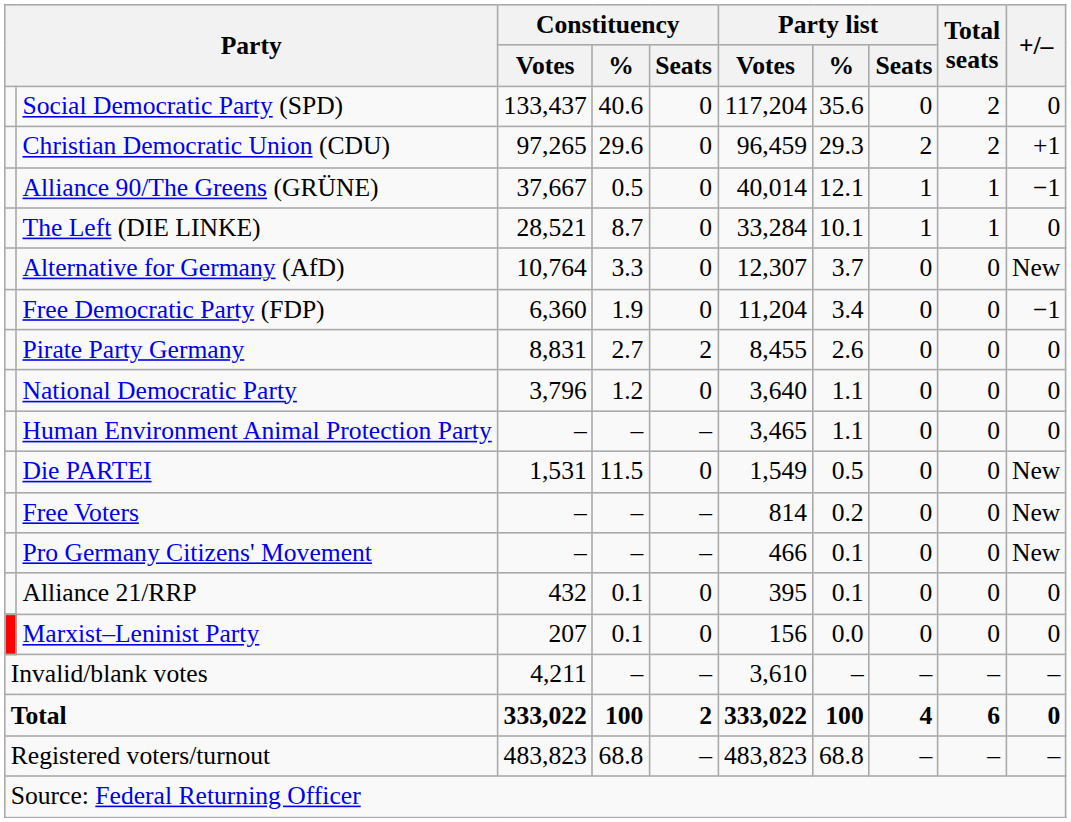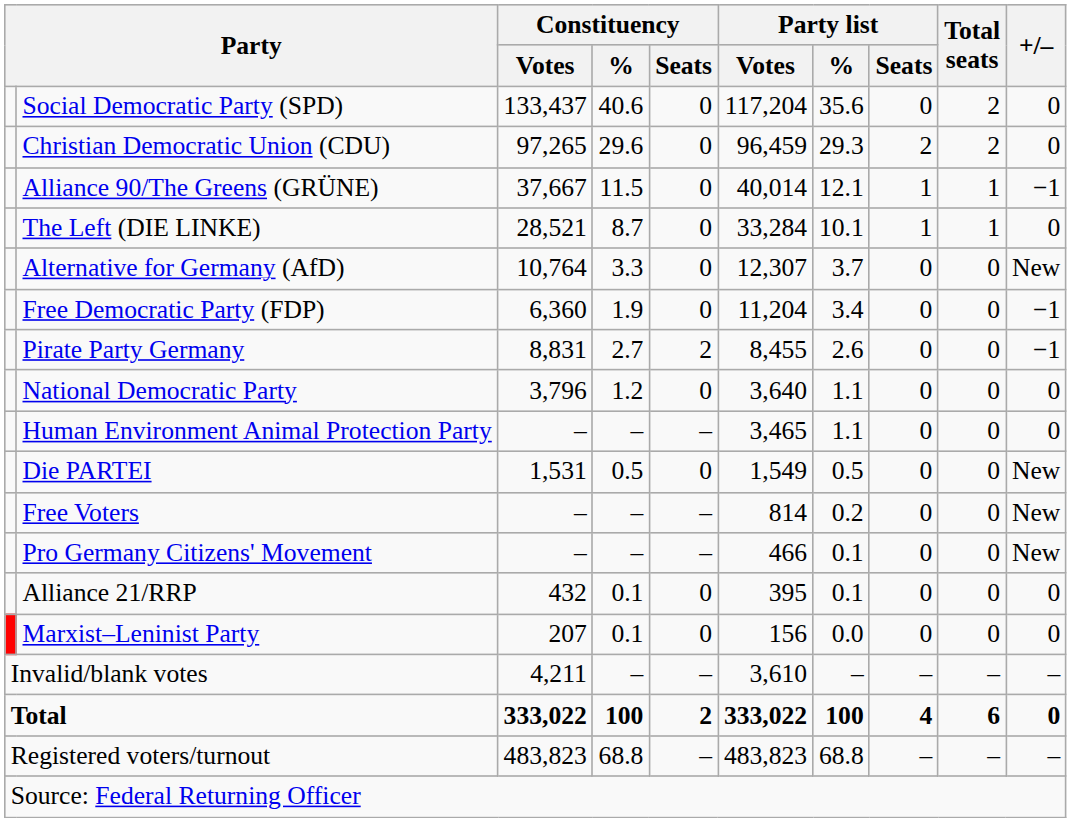(1047, 146) +1 -> (1054, 146) 0
(627, 187) 0.5 -> (621, 187) 11.5
(1054, 349) 0 -> (1047, 349) −1
(621, 471) 11.5 -> (627, 471) 0.5
